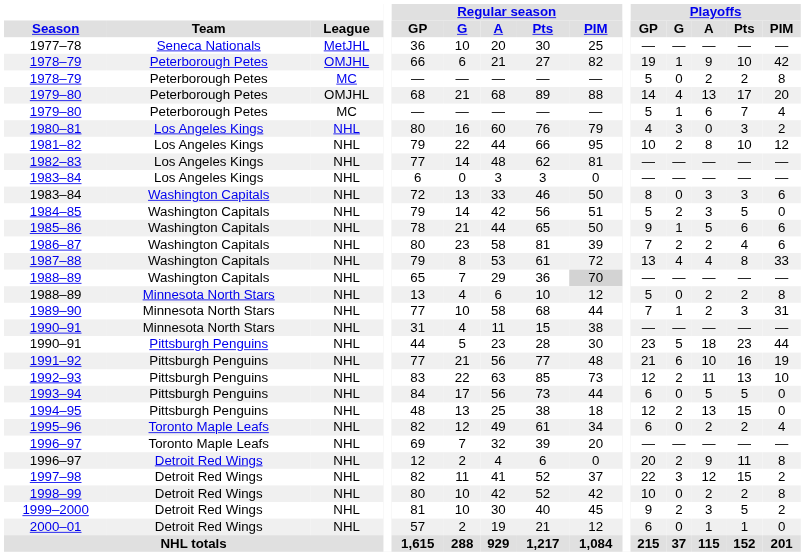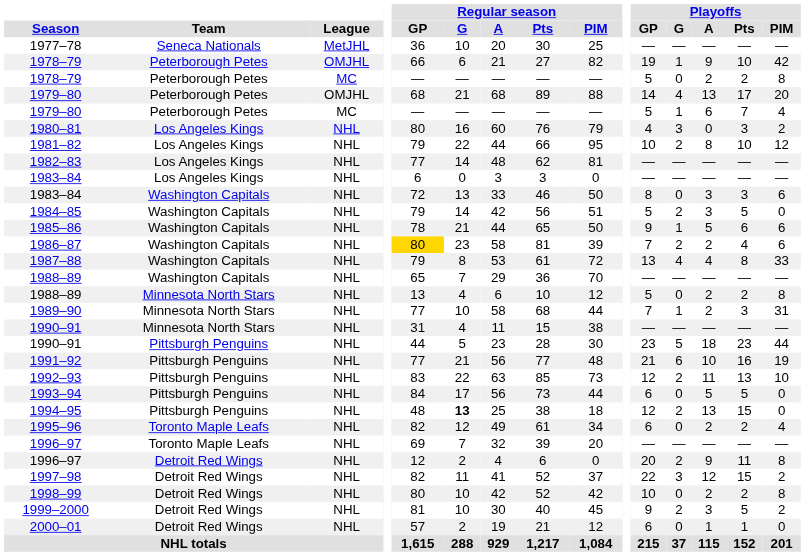(418, 244) no background -> (418, 244) gold background
(596, 277) lightgrey background -> (596, 277) no background
(462, 410) normal -> (462, 410) bold
